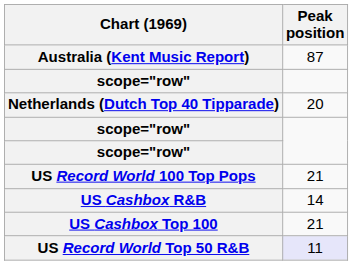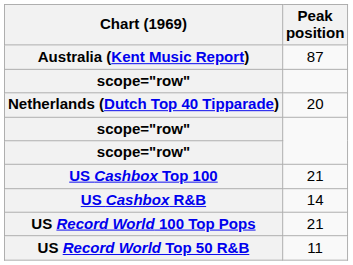rows swapped: (143, 224) <-> (143, 176)
(315, 248) lavender background -> (315, 248) no background
